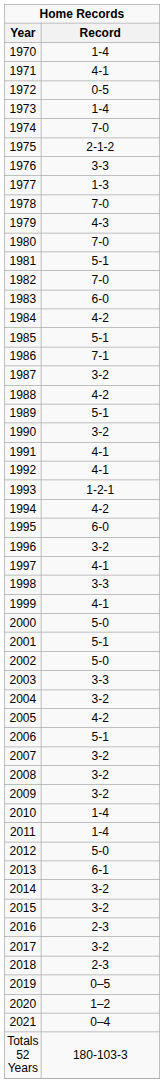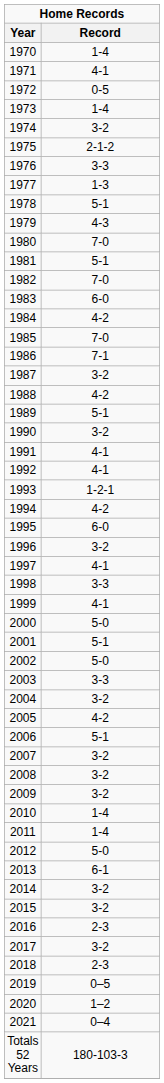(100, 128) 7-0 -> (100, 128) 3-2
(100, 204) 7-0 -> (100, 204) 5-1
(100, 337) 5-1 -> (100, 337) 7-0
